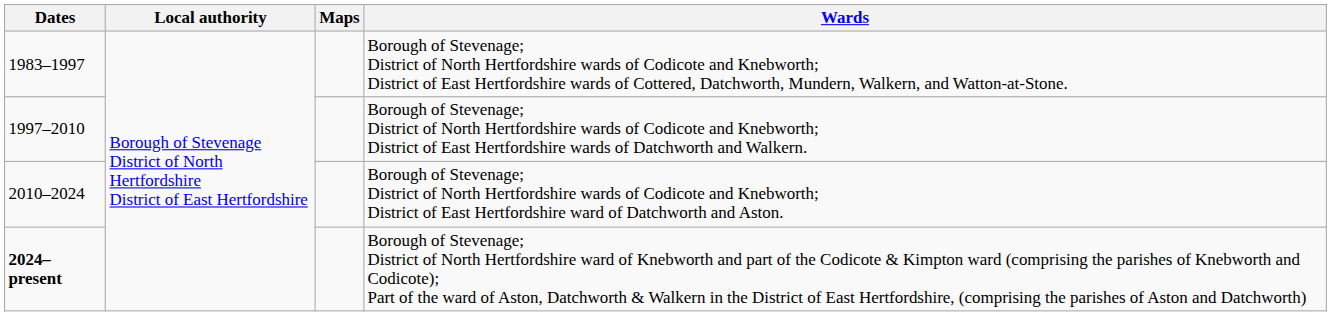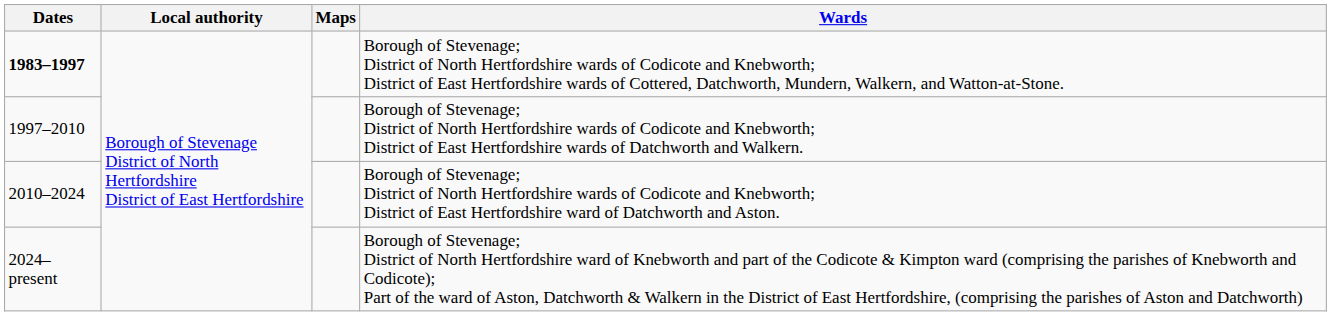(47, 63) normal -> (47, 63) bold
(35, 268) bold -> (33, 268) normal
